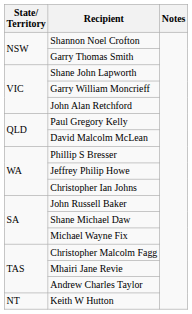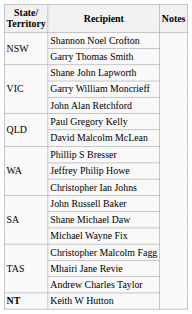(13, 301) normal -> (13, 301) bold
